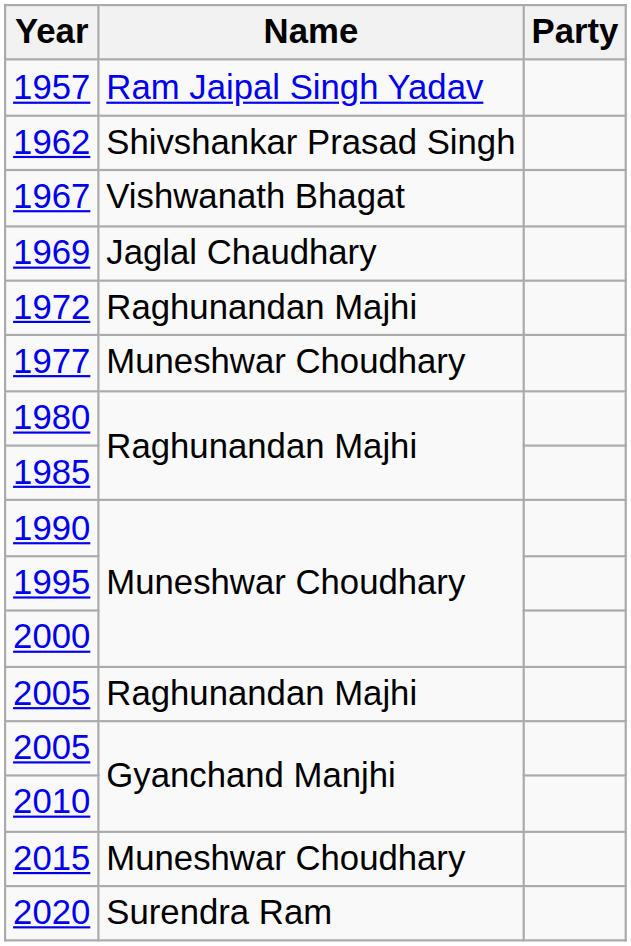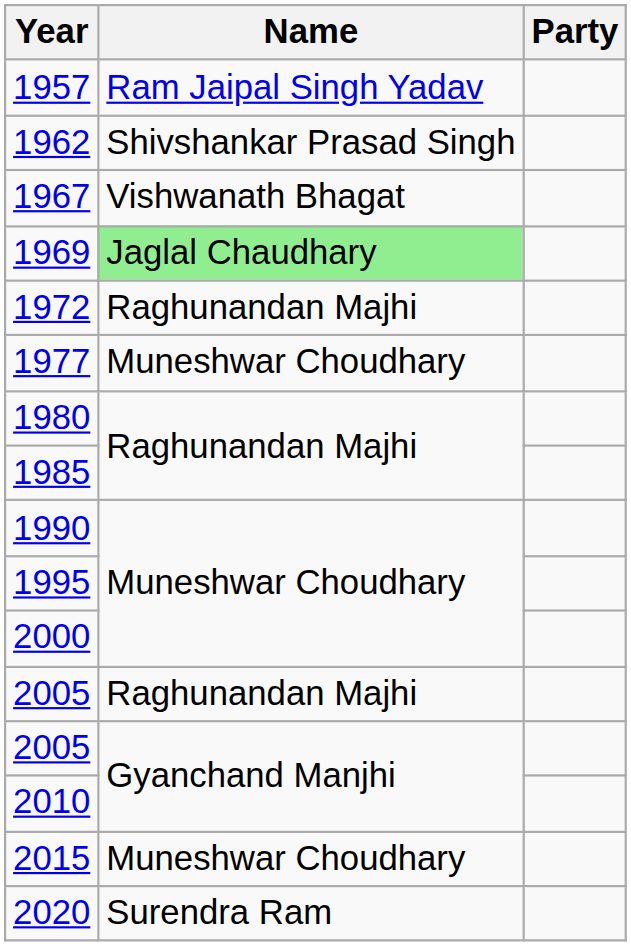(241, 252) no background -> (241, 252) lightgreen background
